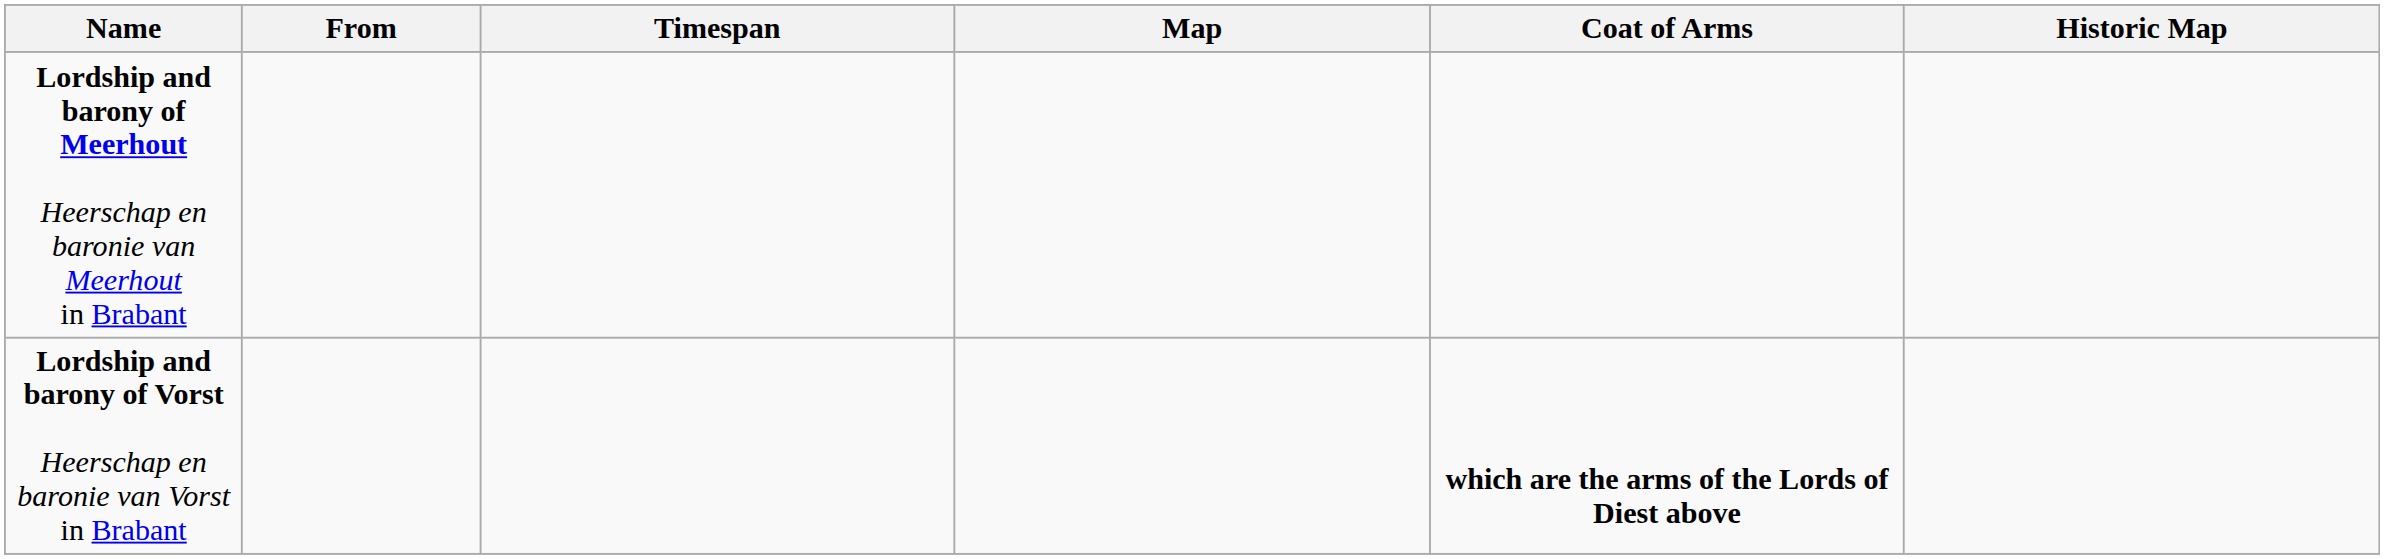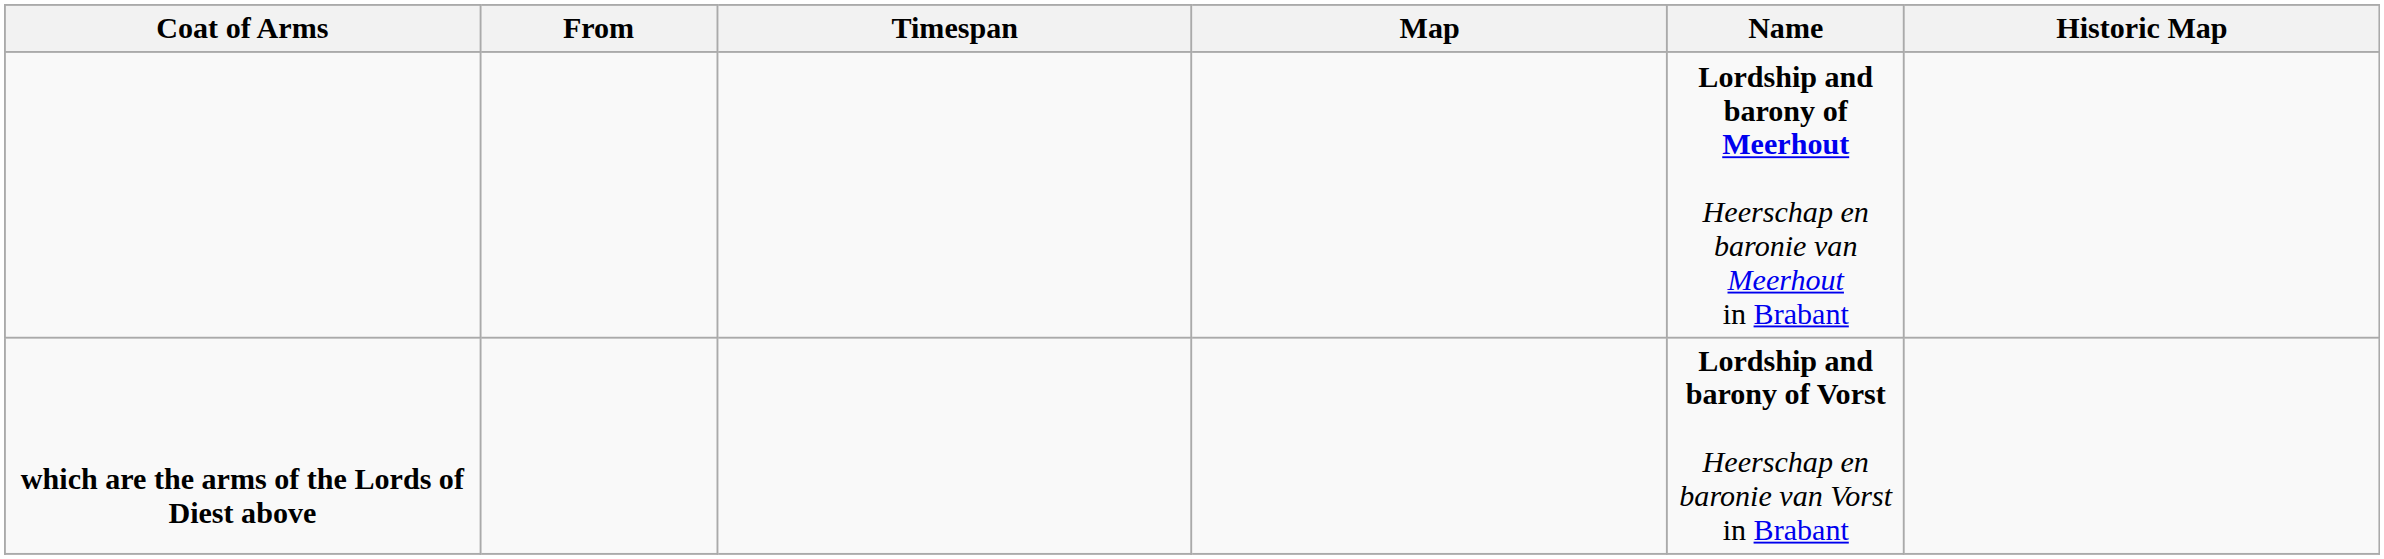columns swapped: (124, 28) <-> (1667, 28)
